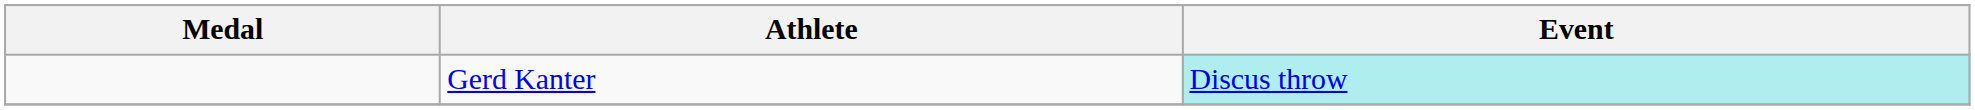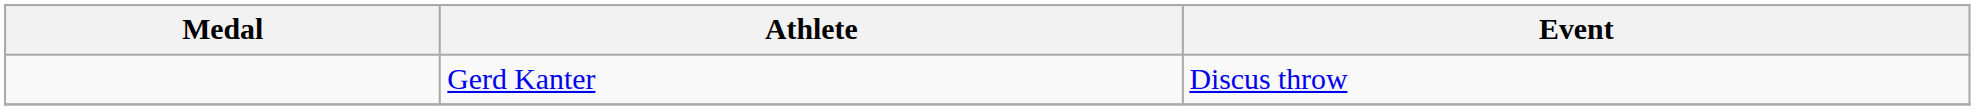(1268, 78) paleturquoise background -> (1268, 78) no background
